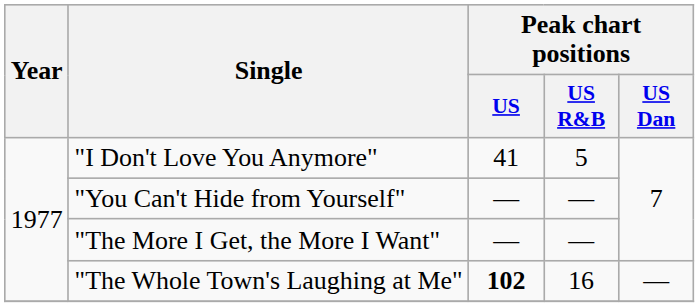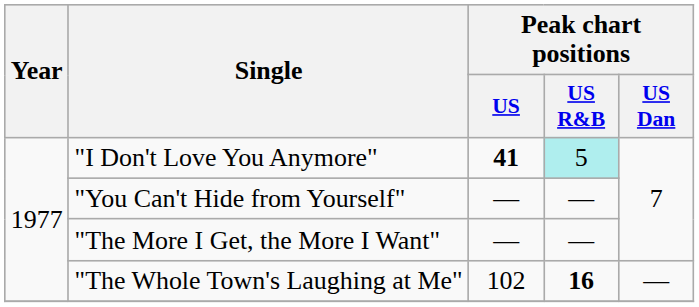(506, 157) normal -> (506, 157) bold
(581, 157) no background -> (581, 157) paleturquoise background
(506, 280) bold -> (506, 280) normal
(581, 280) normal -> (581, 280) bold
